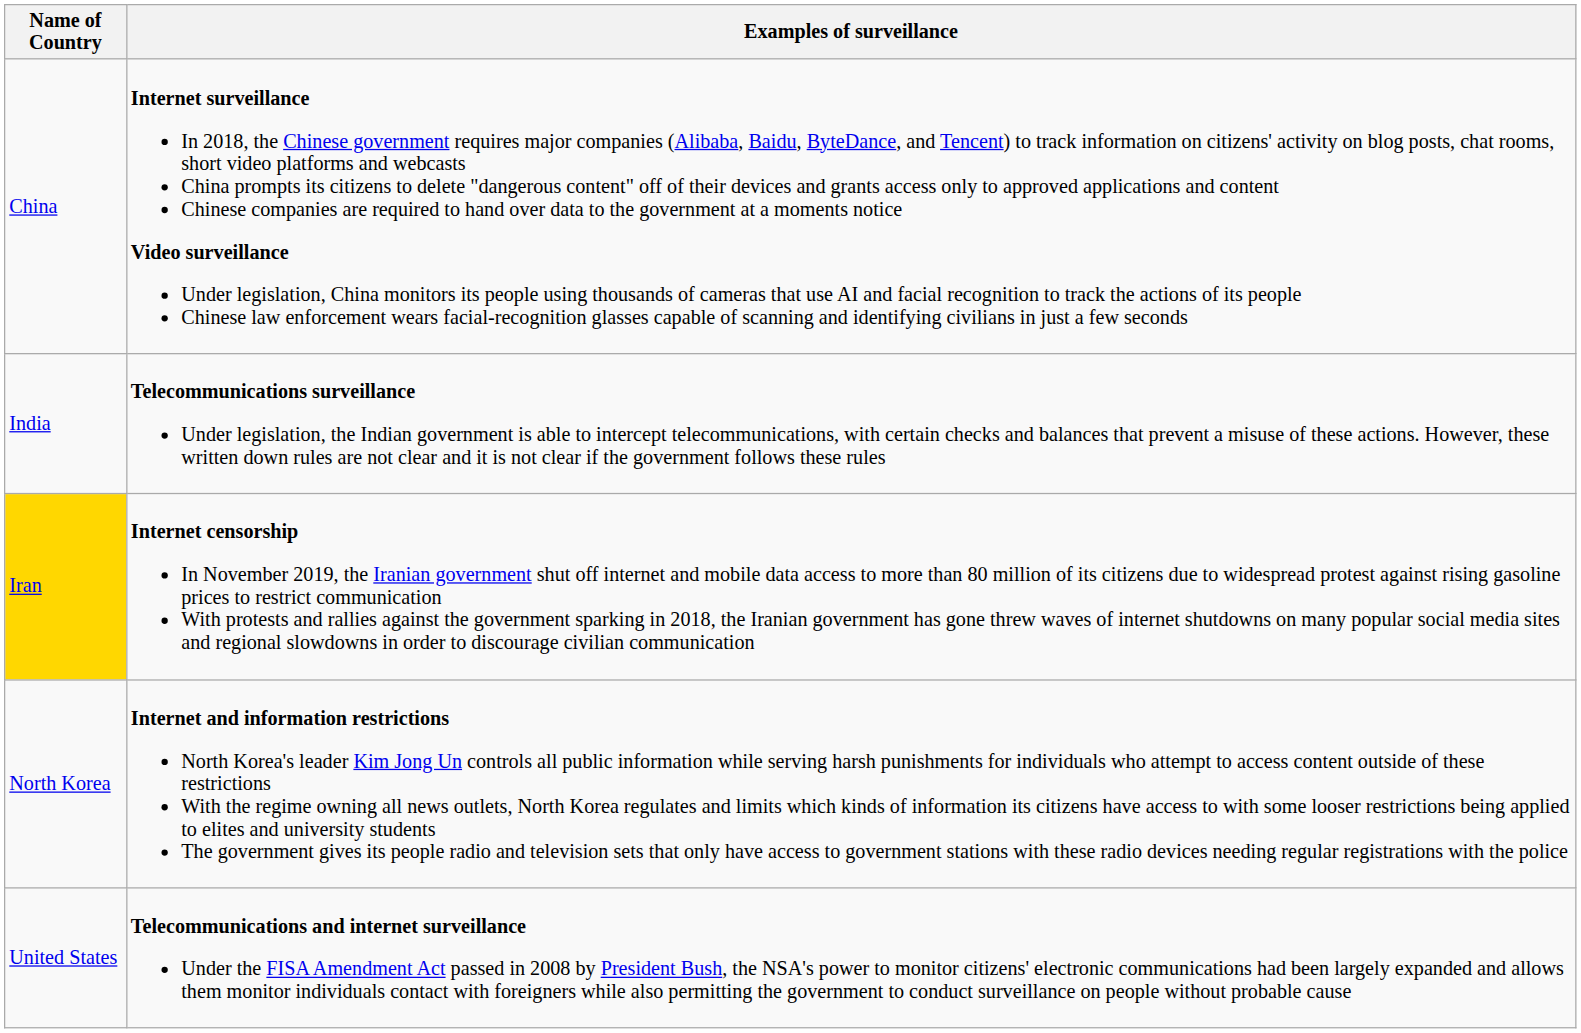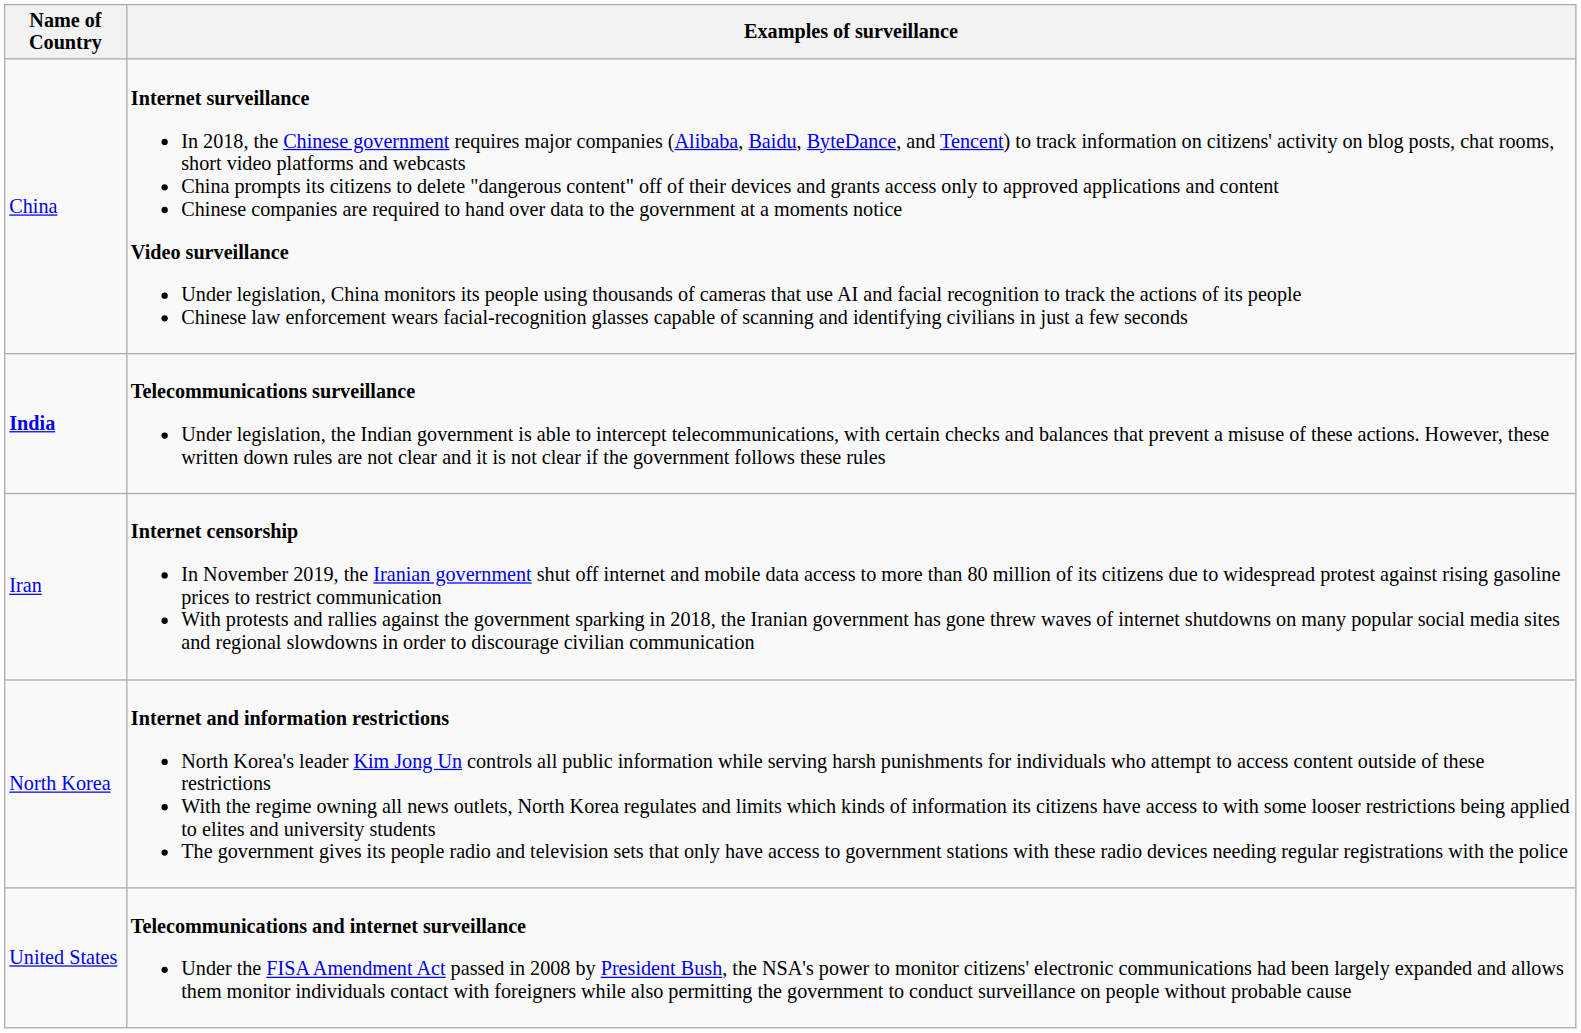(30, 423) normal -> (32, 423) bold
(26, 586) gold background -> (26, 586) no background
